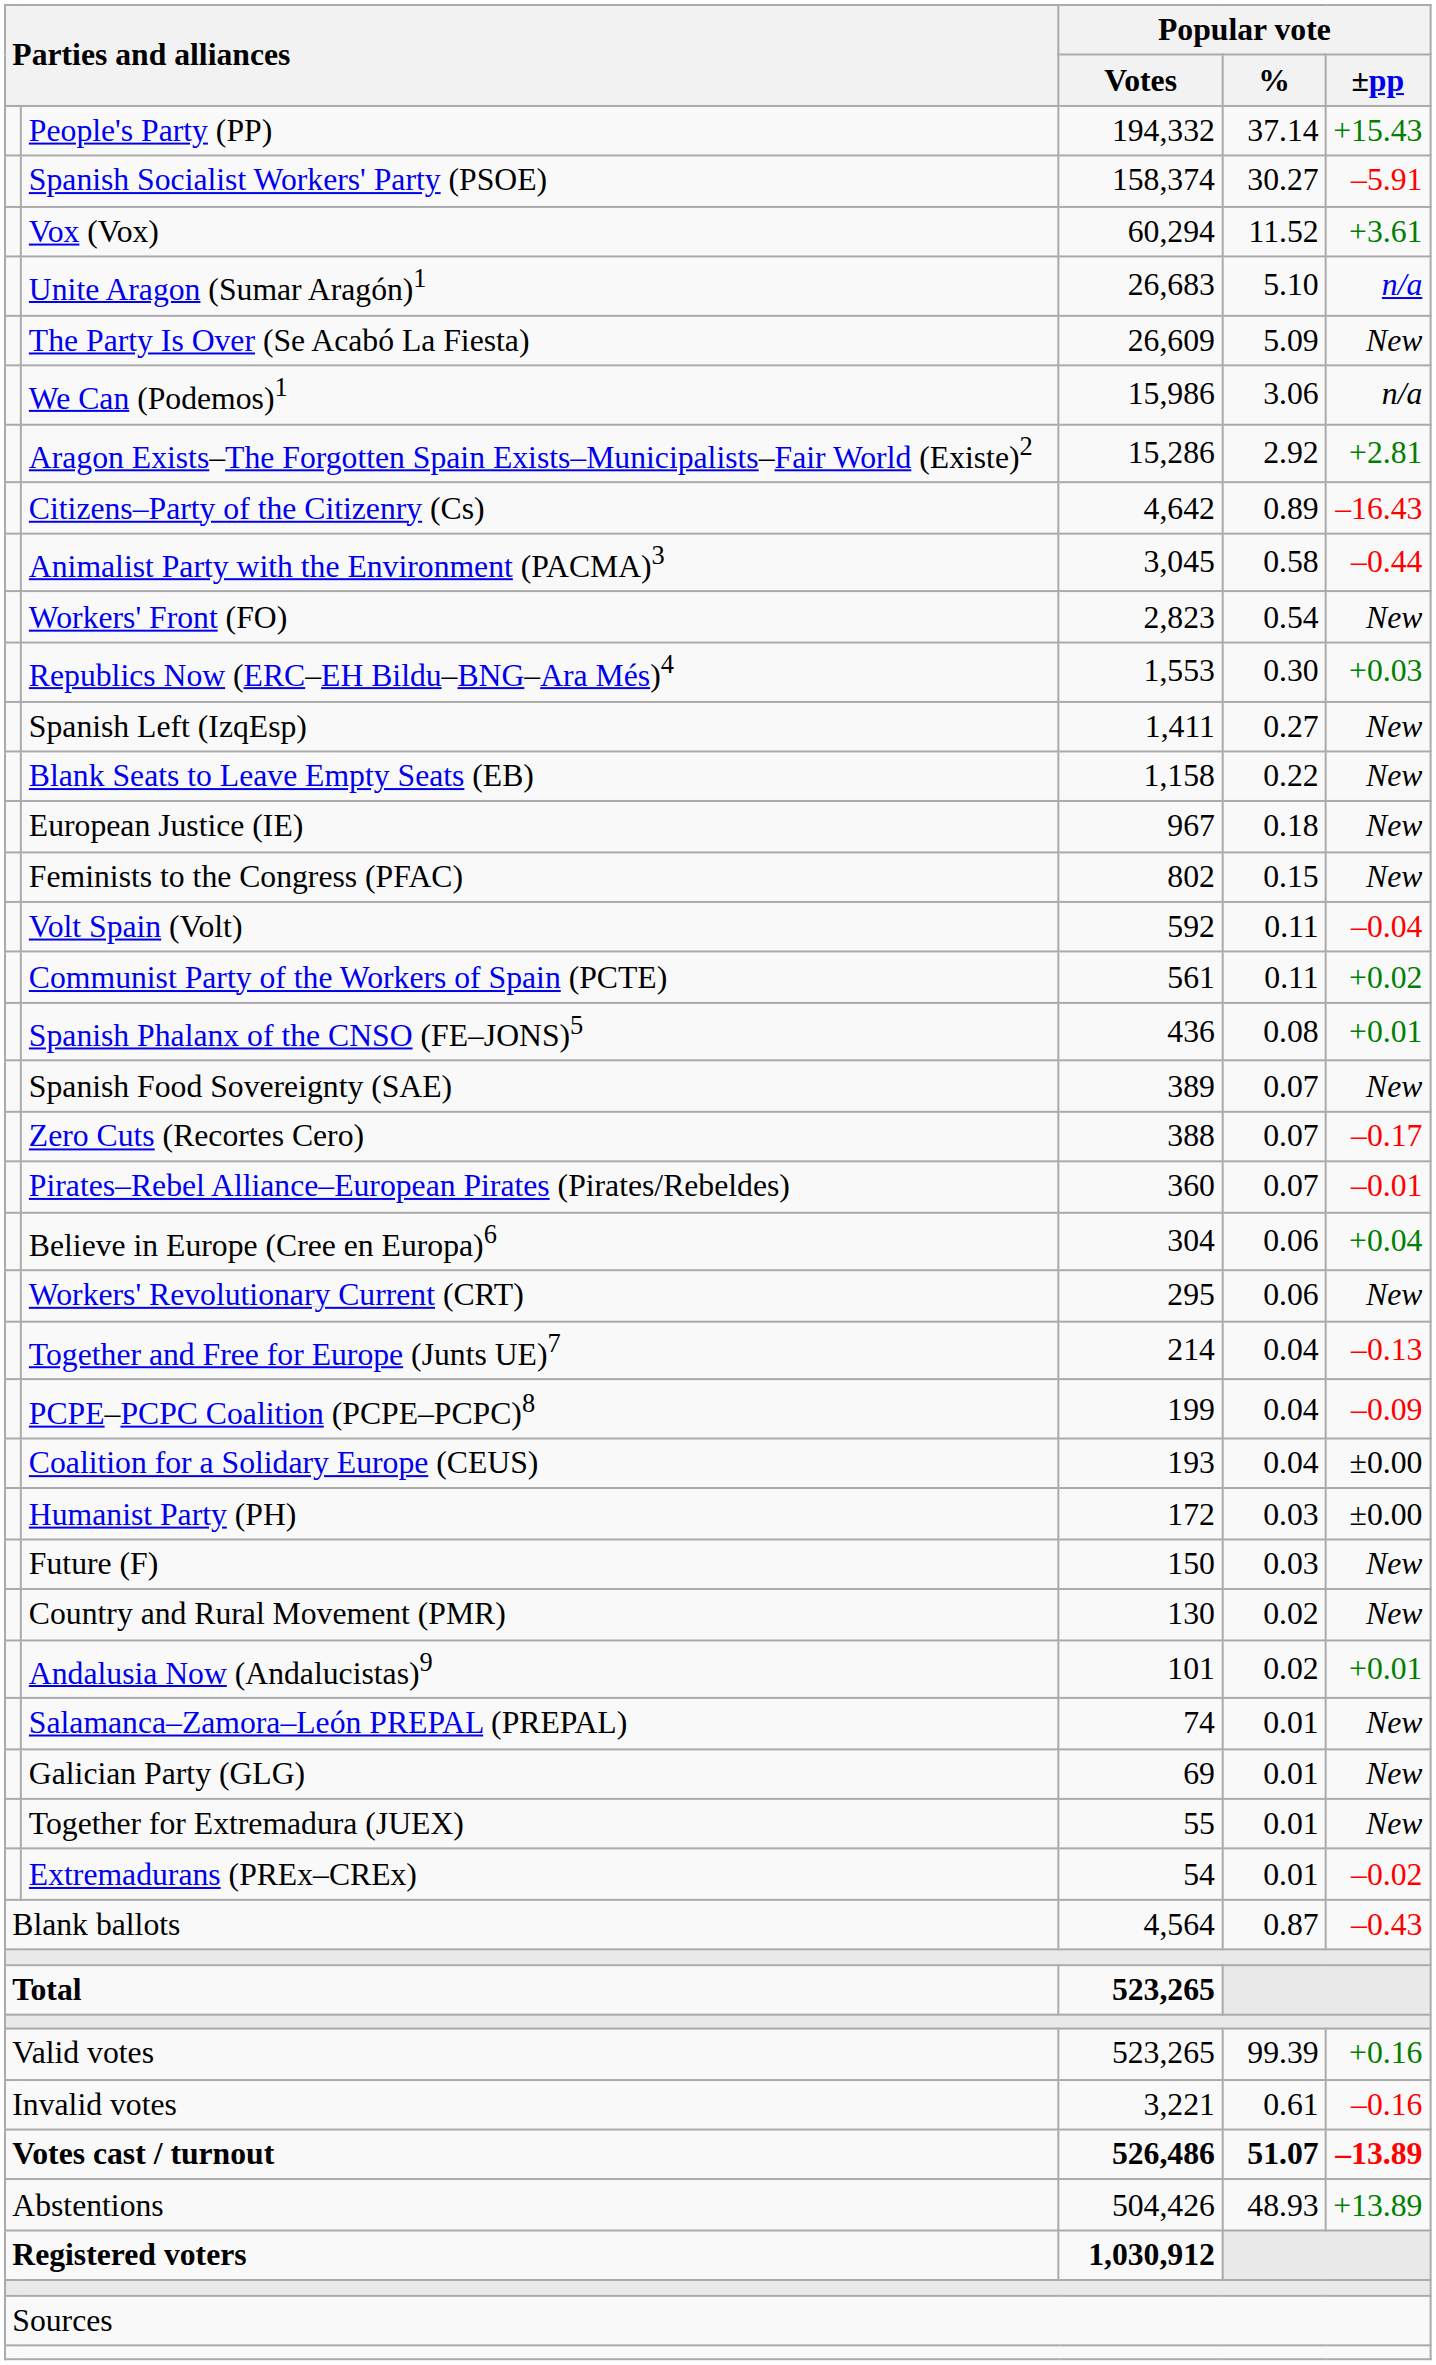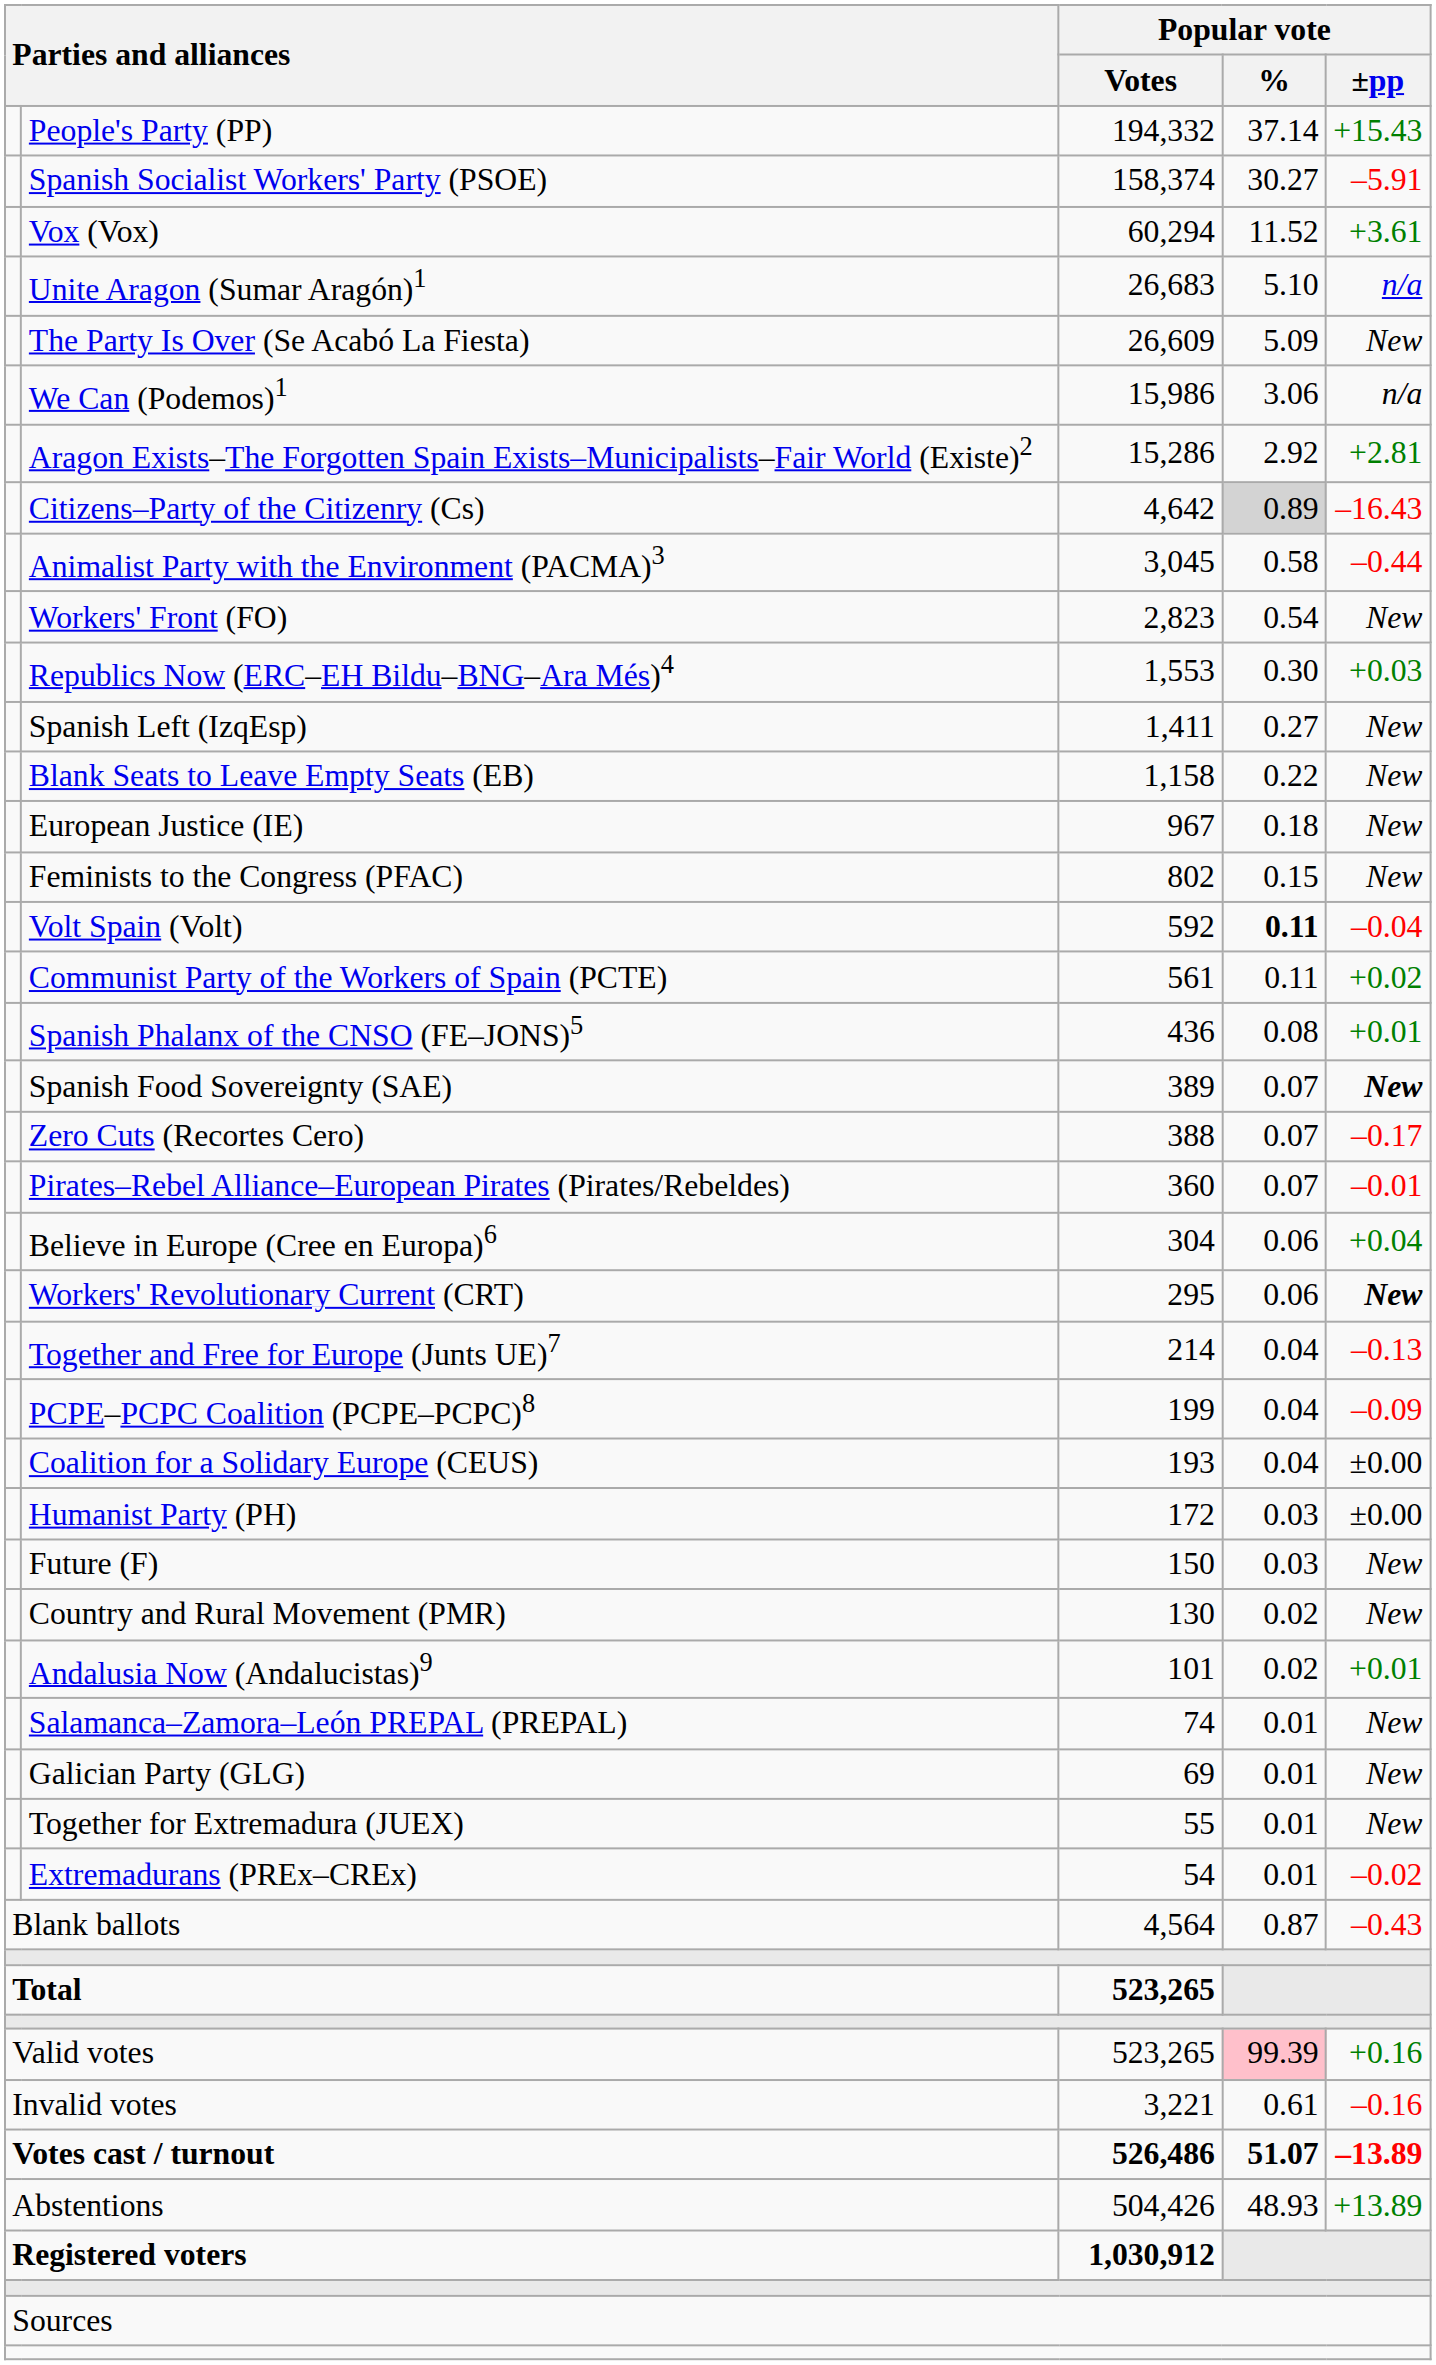(1291, 507) no background -> (1291, 507) lightgrey background
(1291, 926) normal -> (1292, 926) bold
(1394, 1085) normal -> (1393, 1085) bold
(1394, 1295) normal -> (1393, 1295) bold
(1283, 2053) no background -> (1283, 2053) pink background
